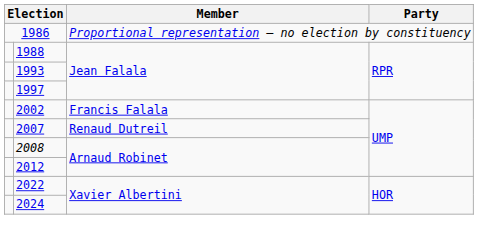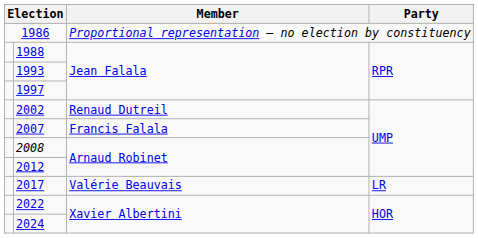(118, 109) Francis Falala -> (118, 109) Renaud Dutreil
(118, 128) Renaud Dutreil -> (118, 128) Francis Falala
+ row: (30, 186)
